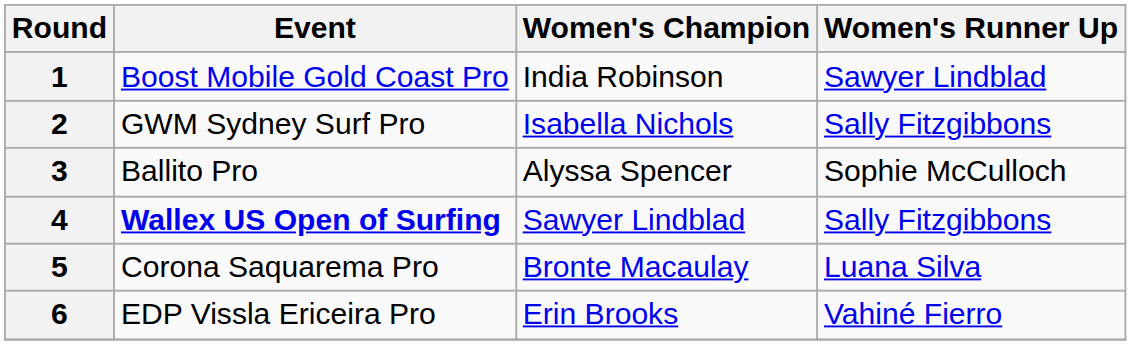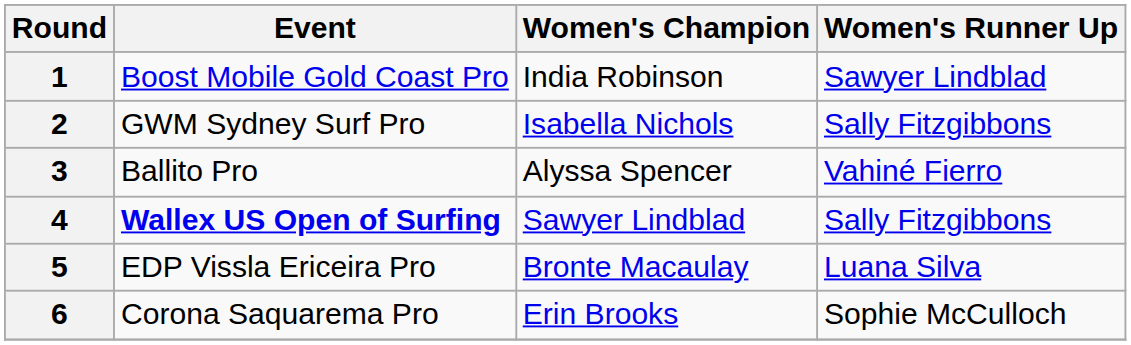(945, 171) Sophie McCulloch -> (913, 171) Vahiné Fierro
(280, 266) Corona Saquarema Pro -> (278, 266) EDP Vissla Ericeira Pro
(278, 314) EDP Vissla Ericeira Pro -> (280, 314) Corona Saquarema Pro
(913, 314) Vahiné Fierro -> (945, 314) Sophie McCulloch
